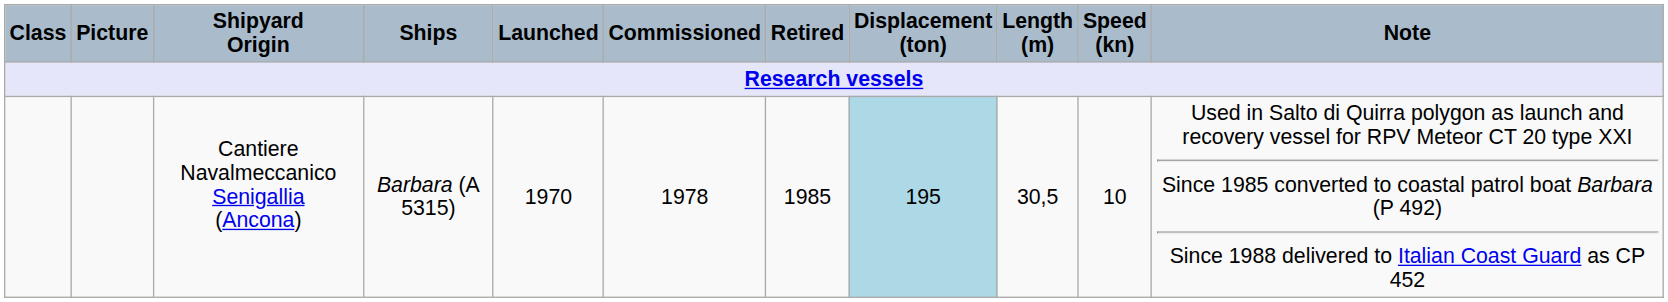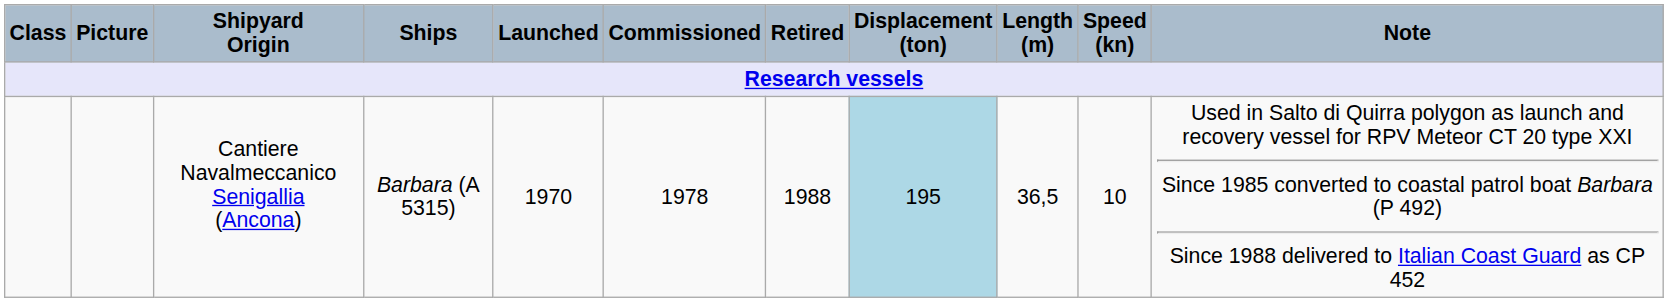(807, 196) 1985 -> (807, 196) 1988
(1038, 196) 30,5 -> (1038, 196) 36,5
